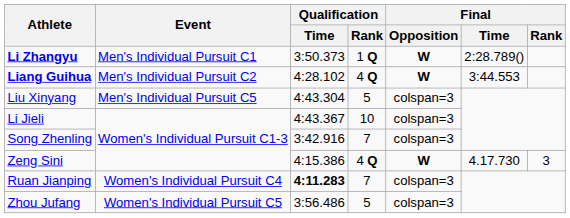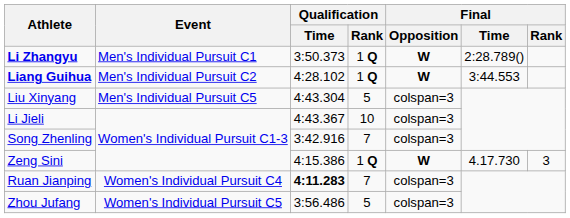(367, 77) 4 Q -> (367, 77) 1 Q
(367, 160) 4 Q -> (367, 160) 1 Q
